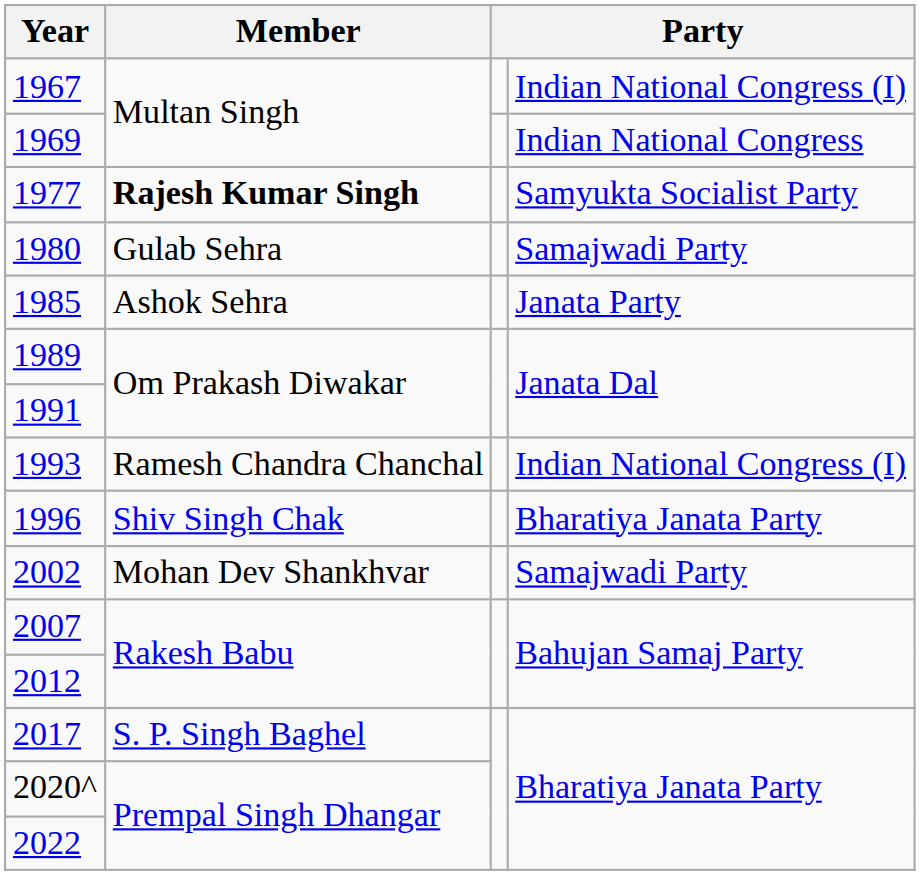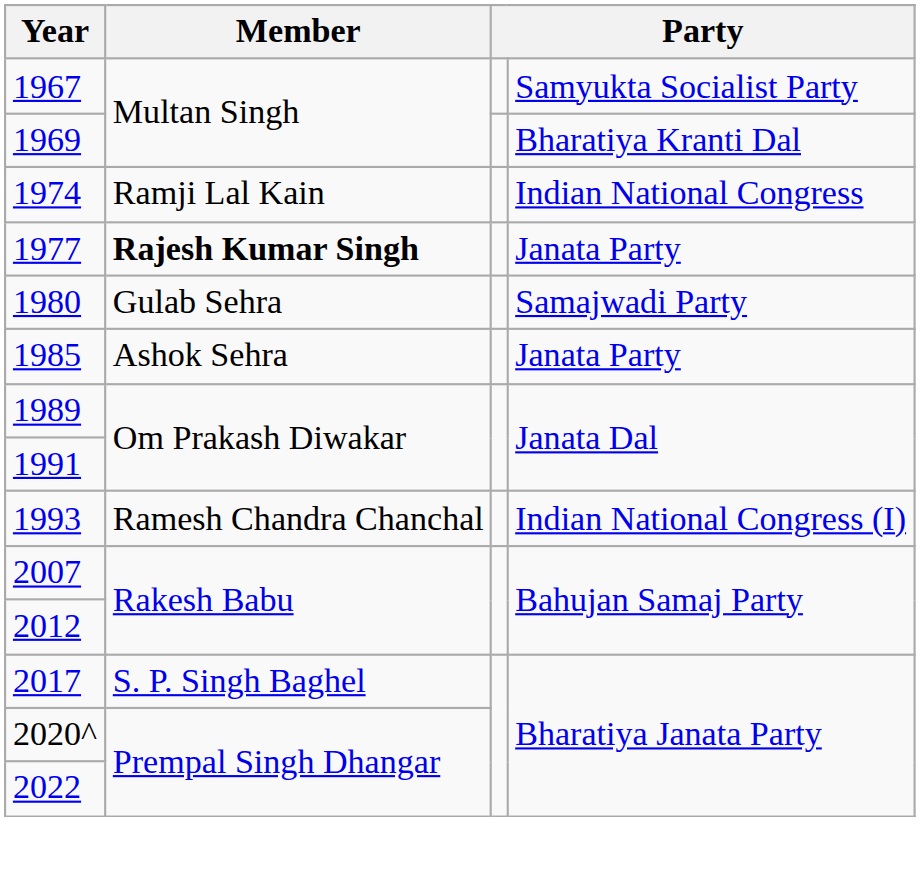(711, 85) Indian National Congress (I) -> (687, 85) Samyukta Socialist Party
(689, 139) Indian National Congress -> (658, 139) Bharatiya Kranti Dal
+ row: (47, 193)
(687, 193) Samyukta Socialist Party -> (598, 247) Janata Party
- row: (47, 517)
- row: (47, 572)
